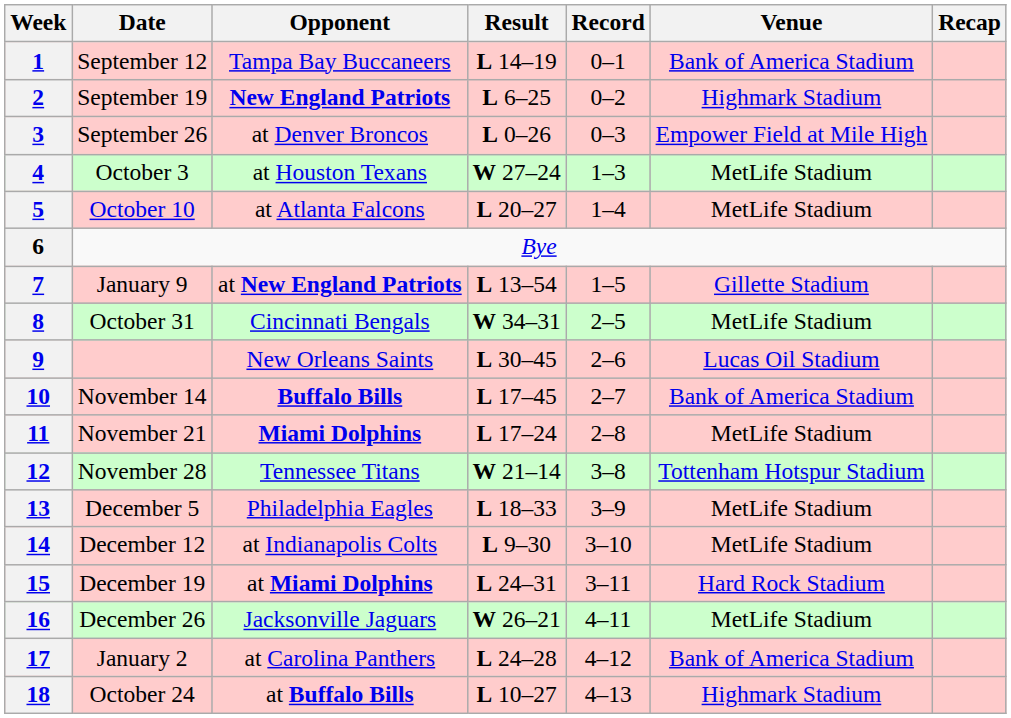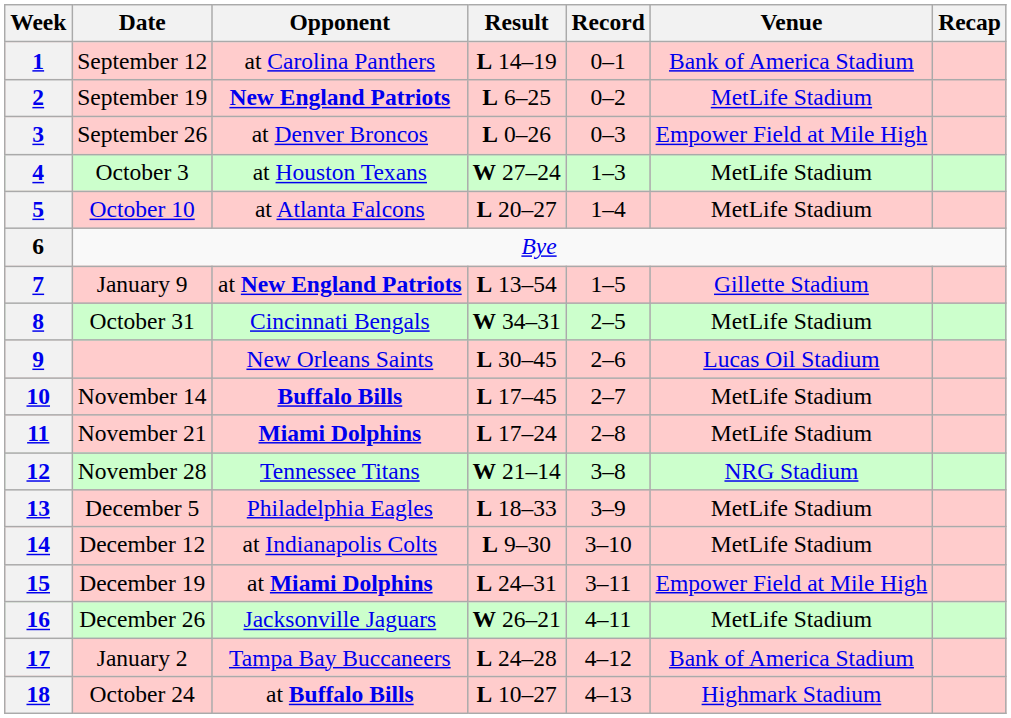(340, 60) Tampa Bay Buccaneers -> (340, 60) at Carolina Panthers
(791, 97) Highmark Stadium -> (791, 97) MetLife Stadium
(791, 396) Bank of America Stadium -> (791, 396) MetLife Stadium
(791, 470) Tottenham Hotspur Stadium -> (791, 470) NRG Stadium
(791, 582) Hard Rock Stadium -> (791, 582) Empower Field at Mile High
(340, 657) at Carolina Panthers -> (340, 657) Tampa Bay Buccaneers
